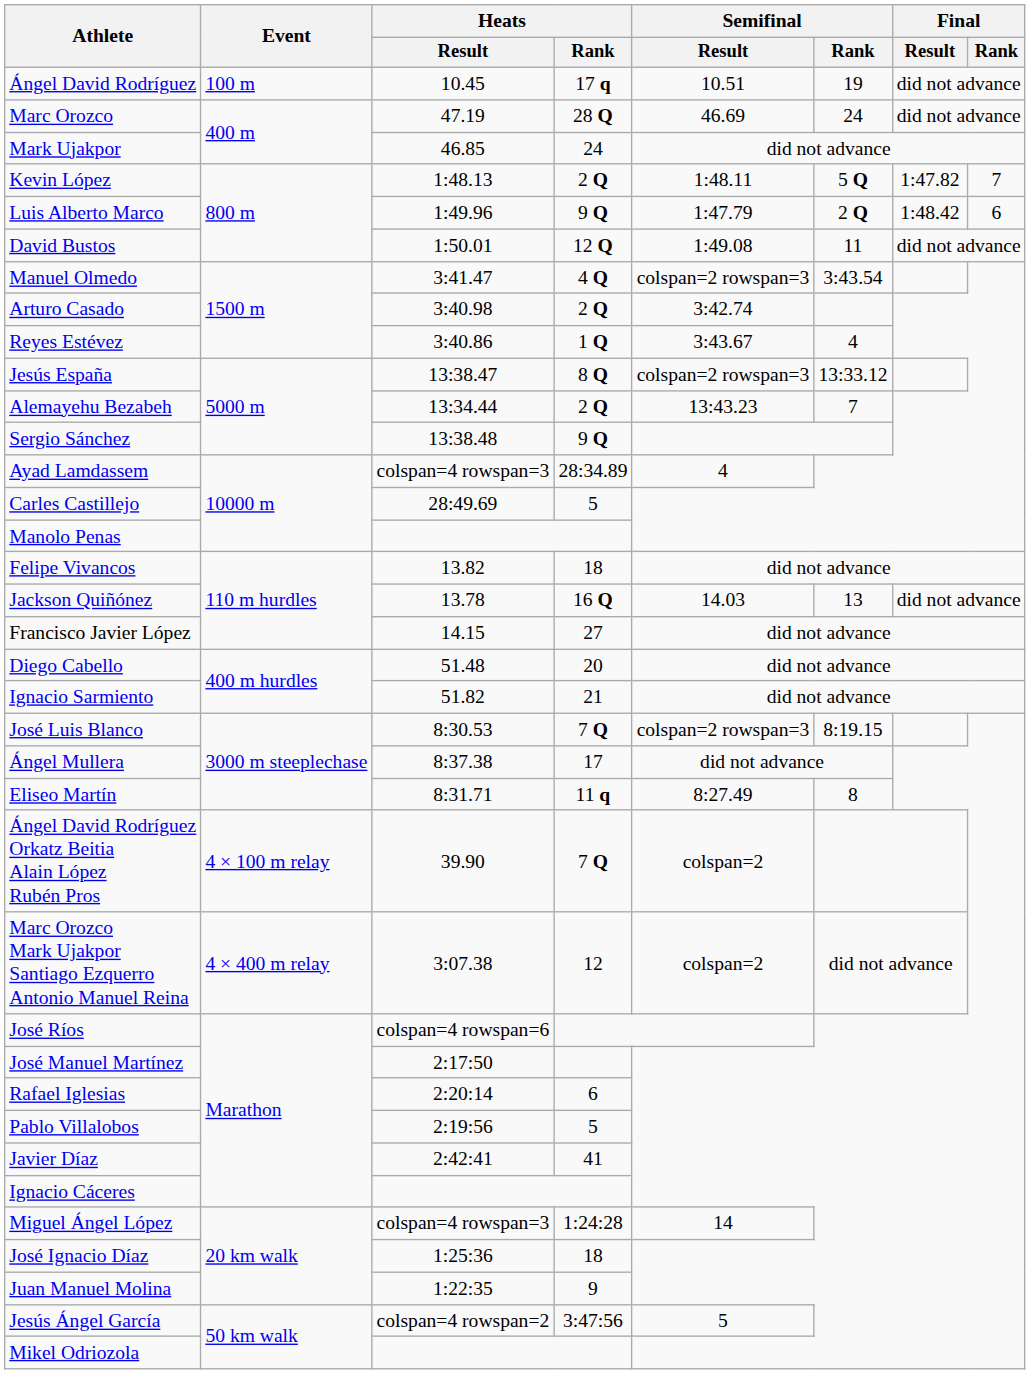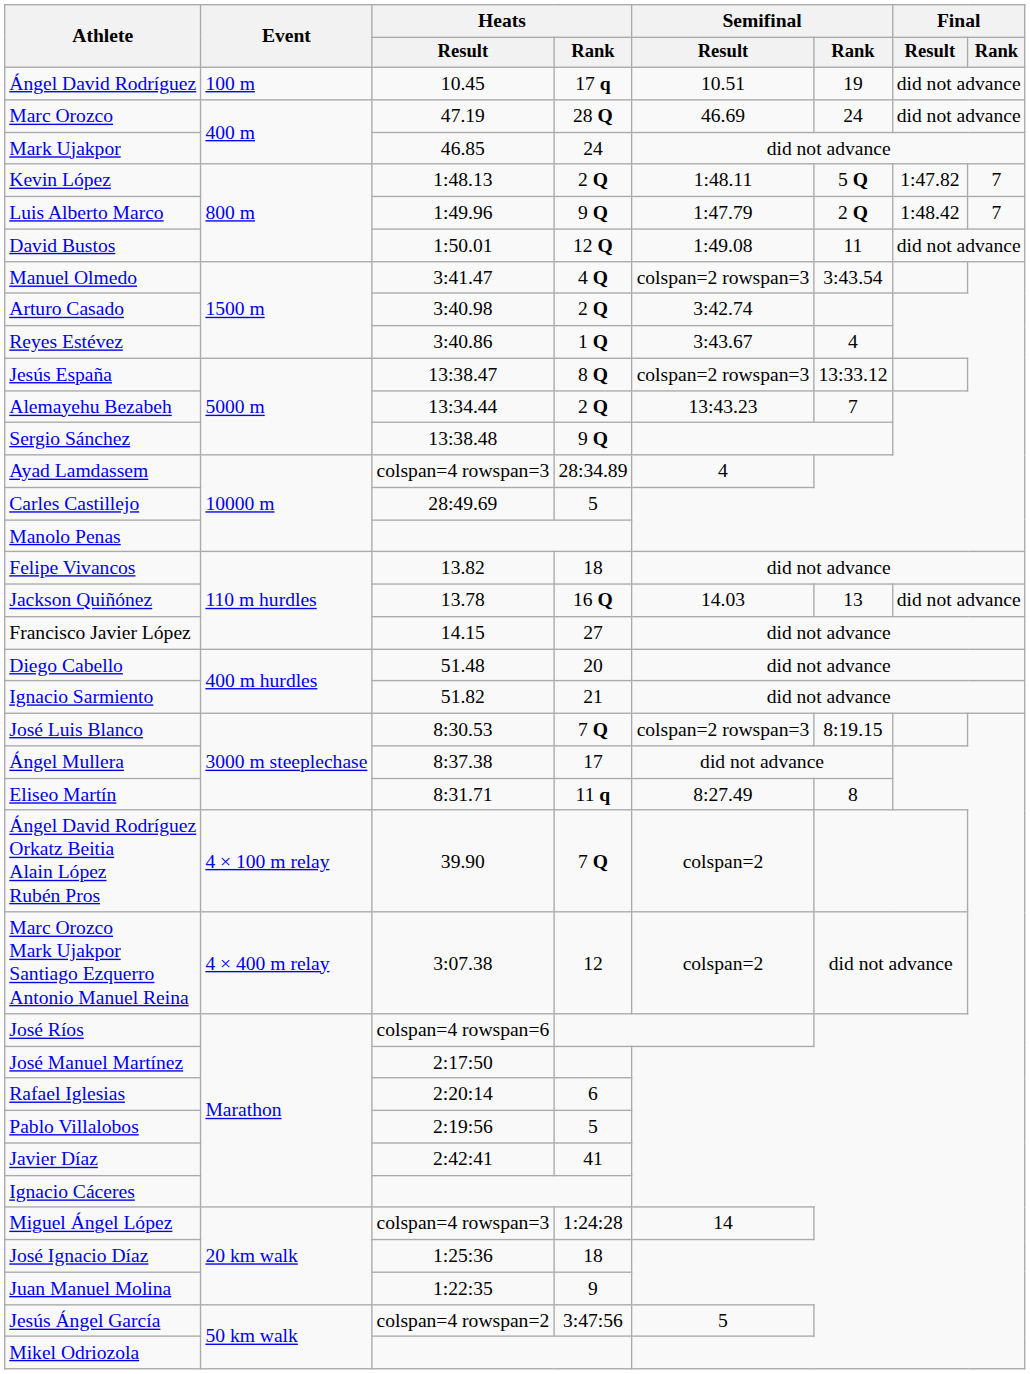(996, 213) 6 -> (996, 213) 7
